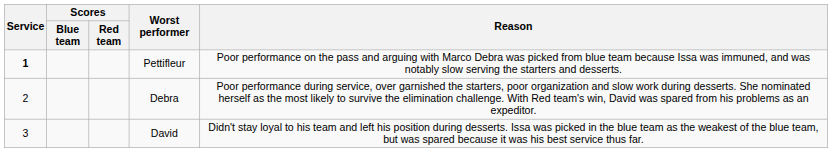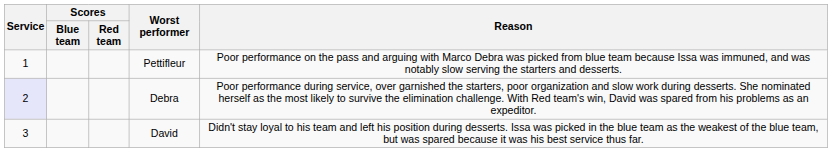(26, 64) bold -> (26, 64) normal
(26, 98) no background -> (26, 98) lavender background
